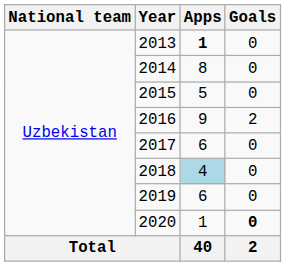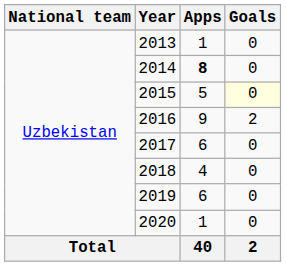(203, 43) bold -> (203, 43) normal
(203, 69) normal -> (203, 69) bold
(253, 94) no background -> (253, 94) lightyellow background
(203, 171) lightblue background -> (203, 171) no background
(253, 223) bold -> (253, 223) normal
